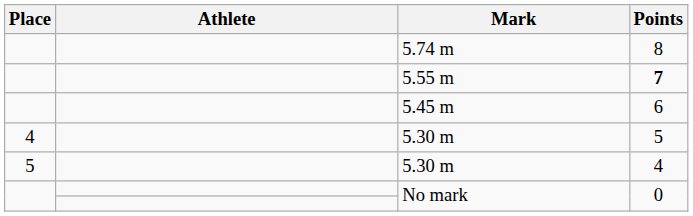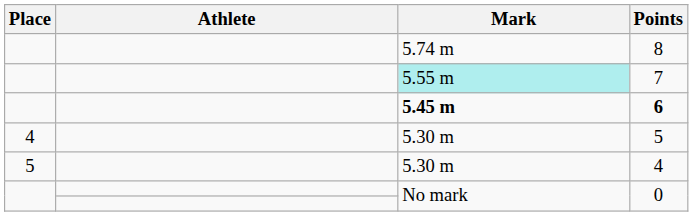(428, 78) no background -> (428, 78) paleturquoise background
(658, 78) bold -> (658, 78) normal
(428, 107) normal -> (429, 107) bold
(658, 107) normal -> (658, 107) bold
